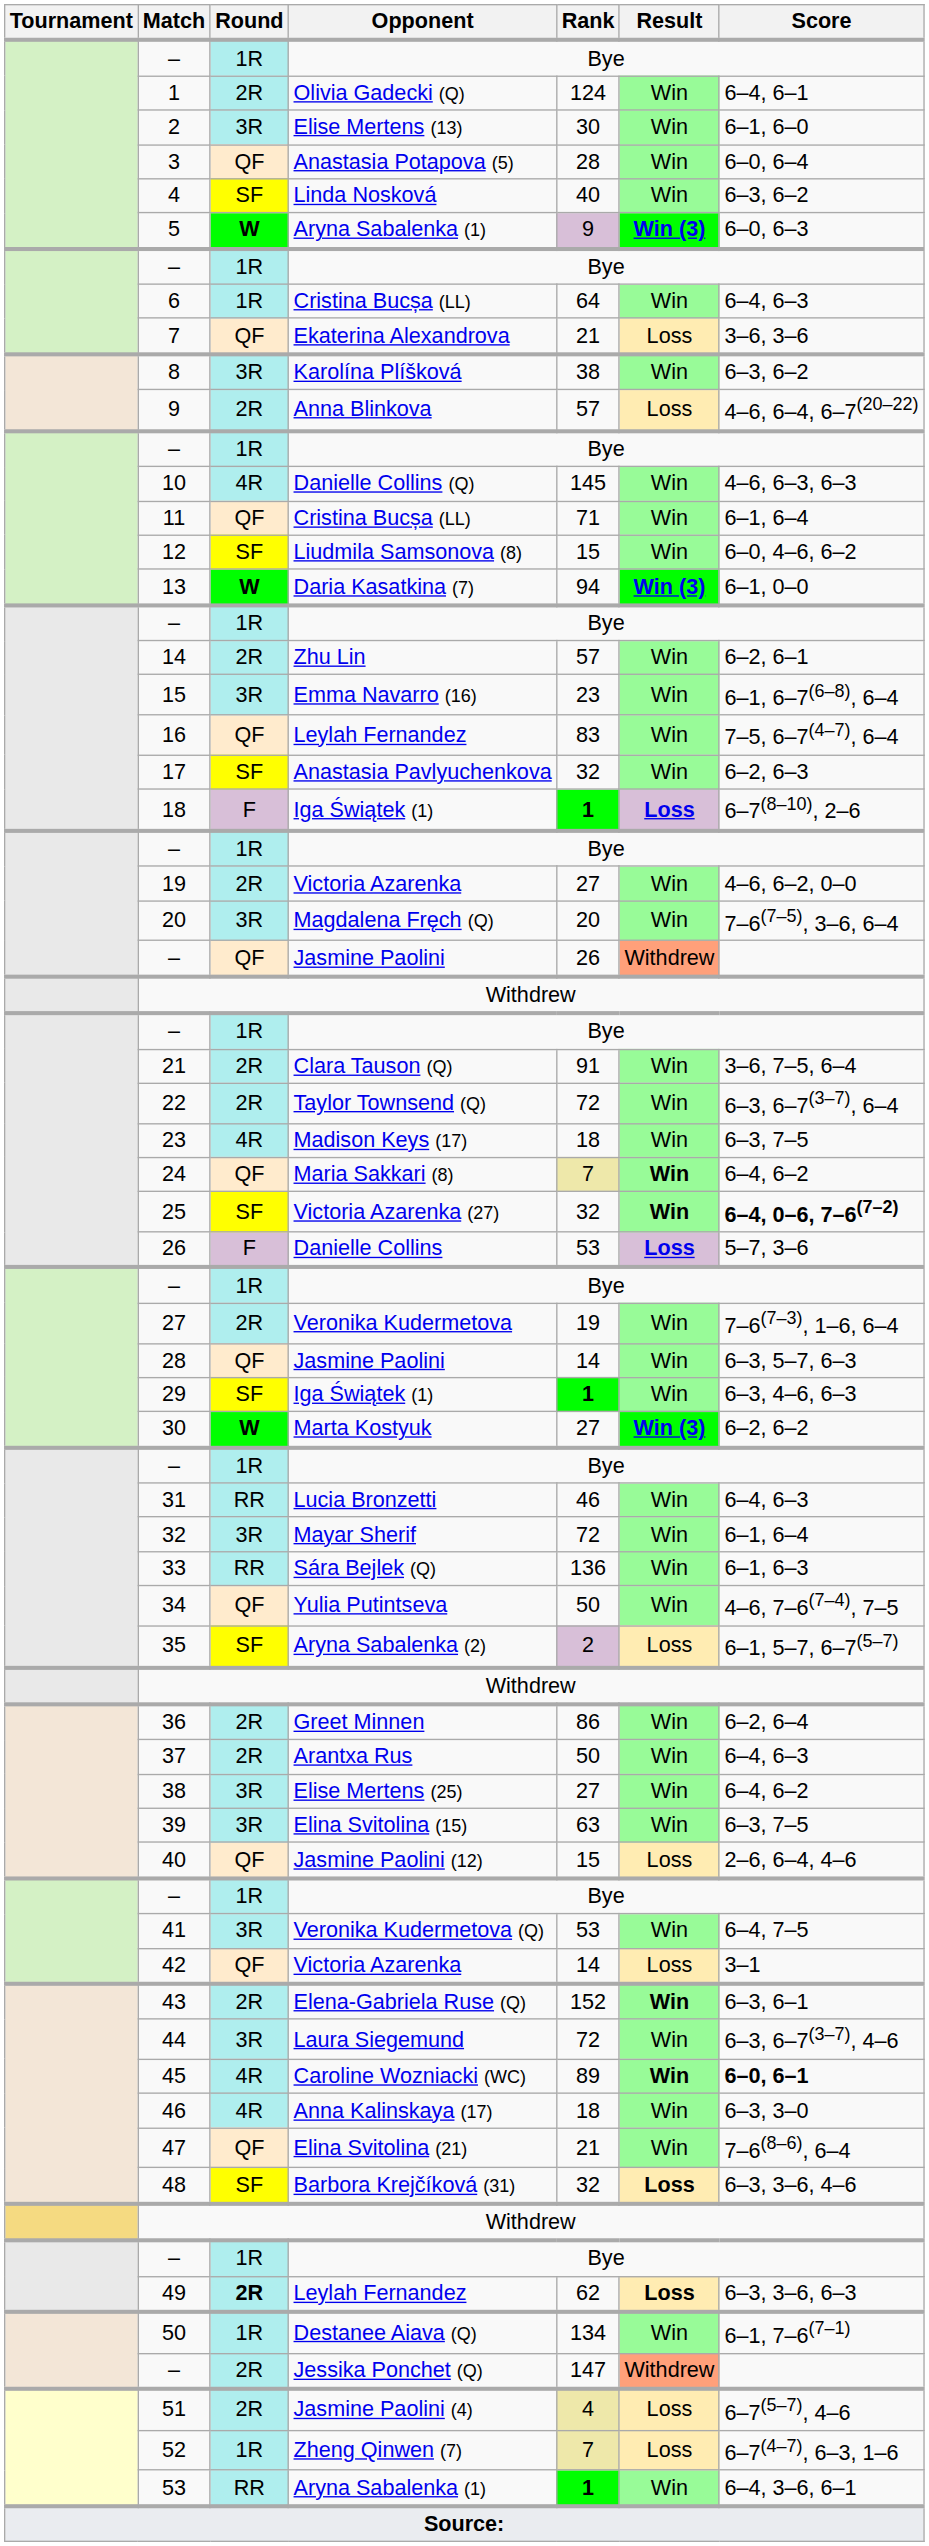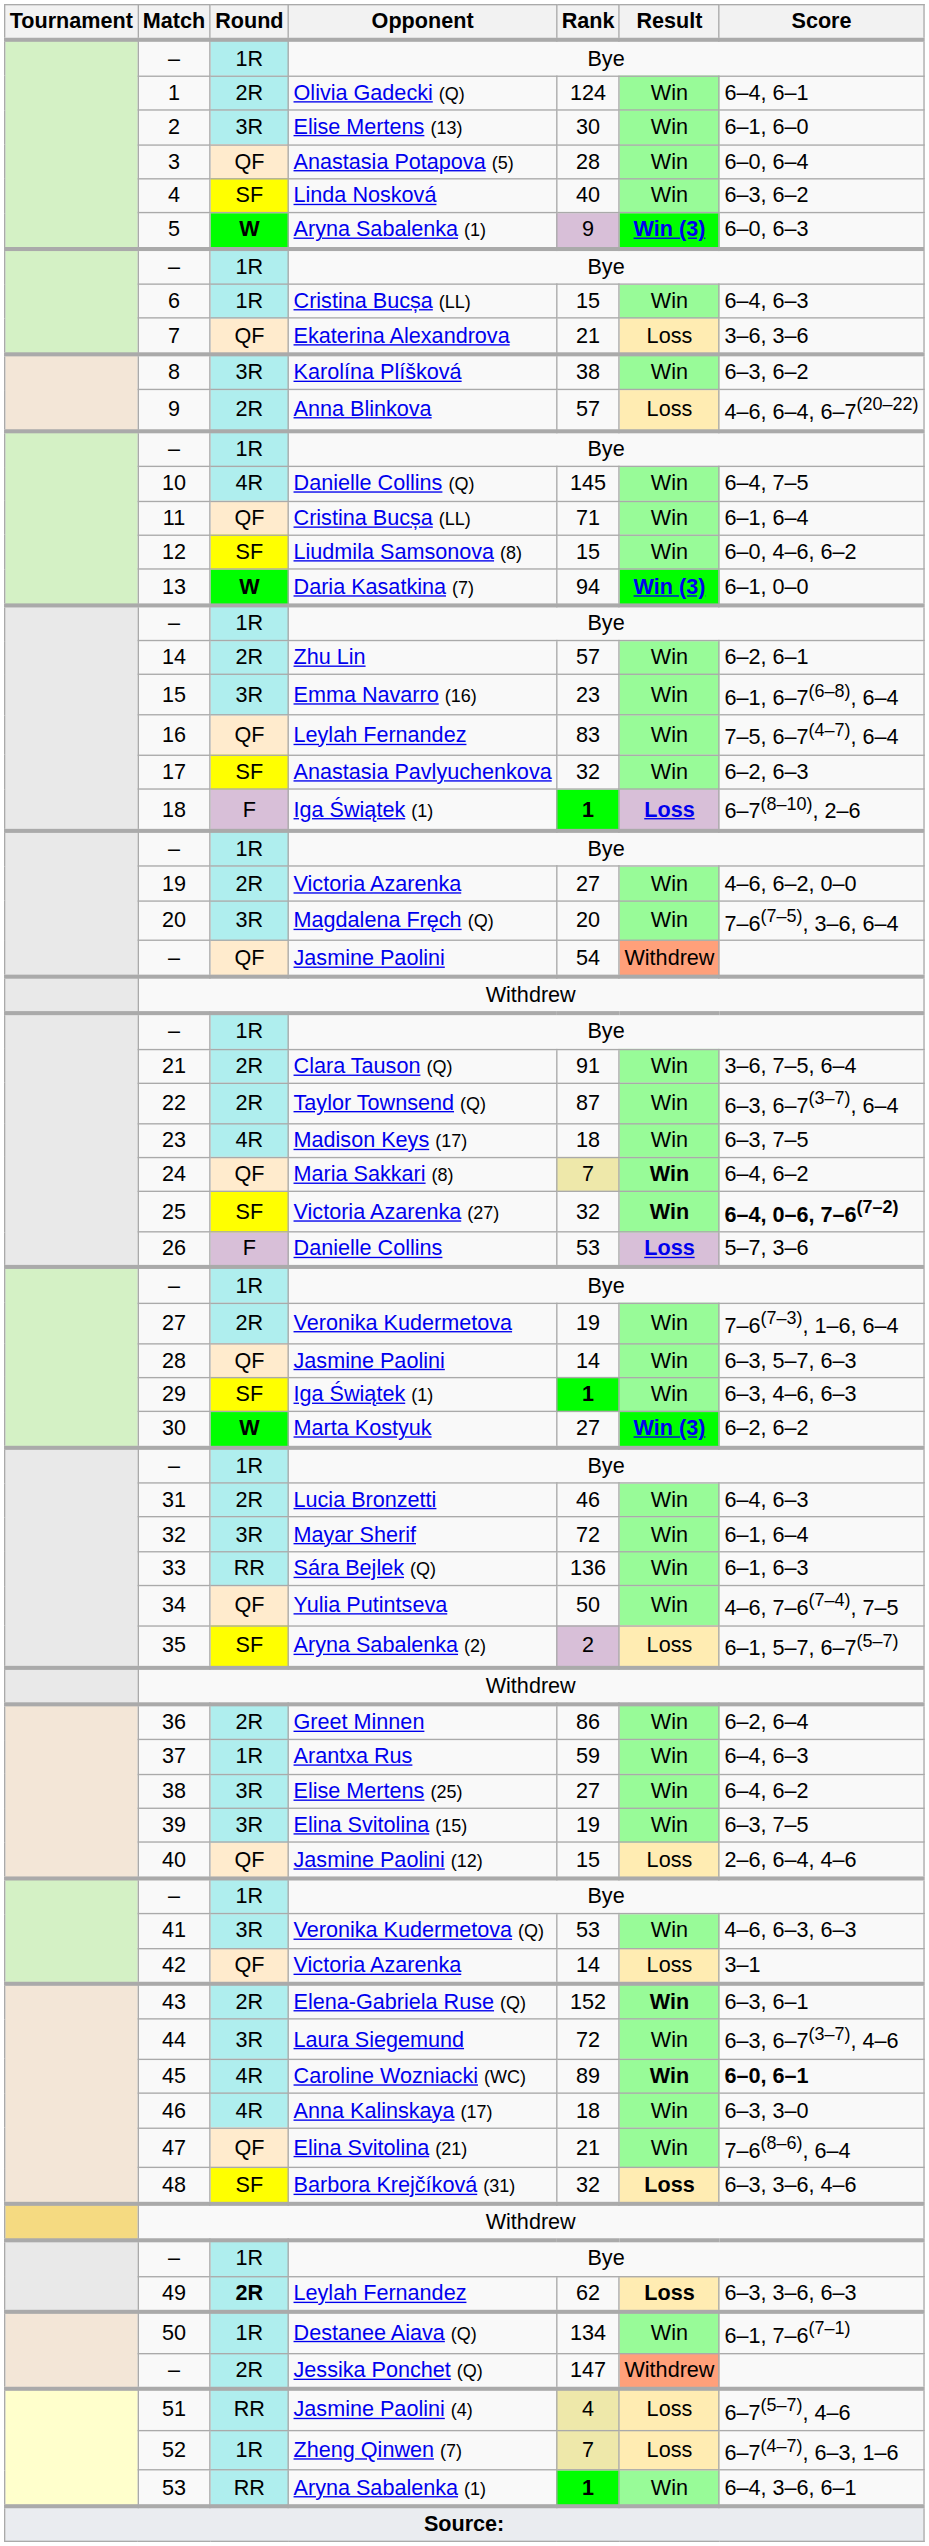(588, 301) 64 -> (588, 301) 15
(790, 483) 4–6, 6–3, 6–3 -> (766, 483) 6–4, 7–5
(588, 957) 26 -> (588, 957) 54
(588, 1103) 72 -> (588, 1103) 87
(249, 1499) RR -> (249, 1499) 2R
(249, 1756) 2R -> (249, 1756) 1R
(588, 1756) 50 -> (588, 1756) 59
(588, 1825) 63 -> (588, 1825) 19
(766, 1930) 6–4, 7–5 -> (790, 1930) 4–6, 6–3, 6–3
(249, 2410) 2R -> (249, 2410) RR
